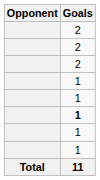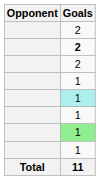(78, 47) normal -> (78, 47) bold
(78, 99) no background -> (78, 99) paleturquoise background
(78, 116) bold -> (78, 116) normal
(78, 133) no background -> (78, 133) lightgreen background
